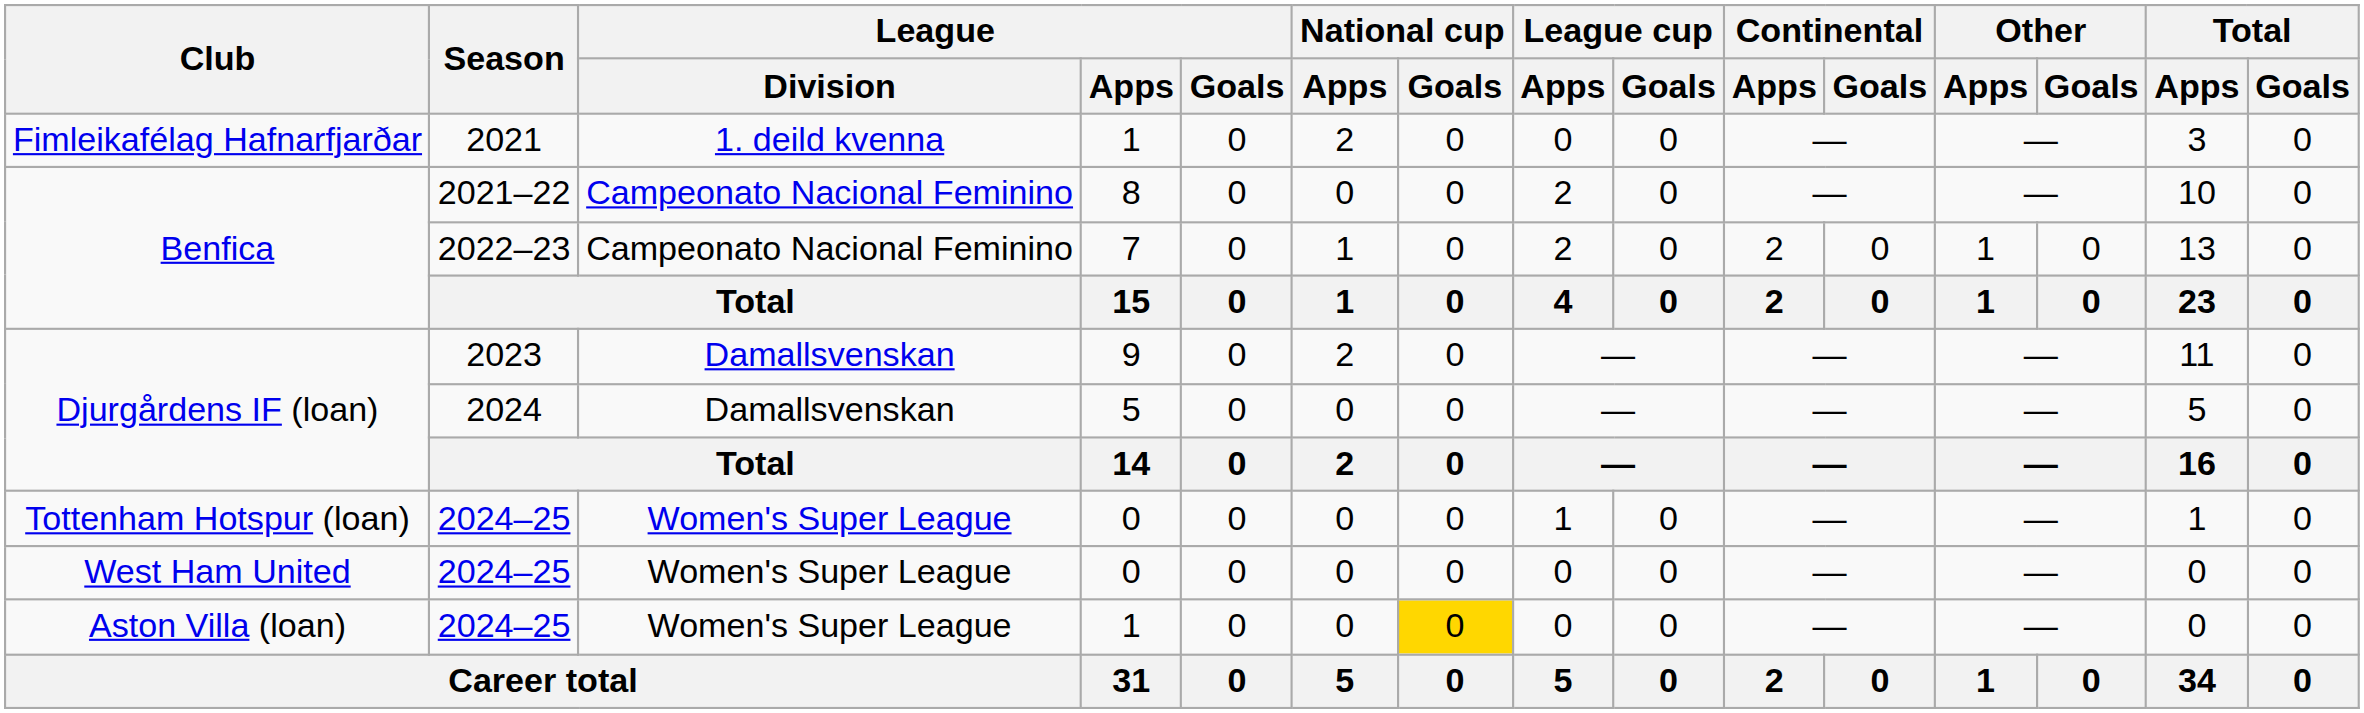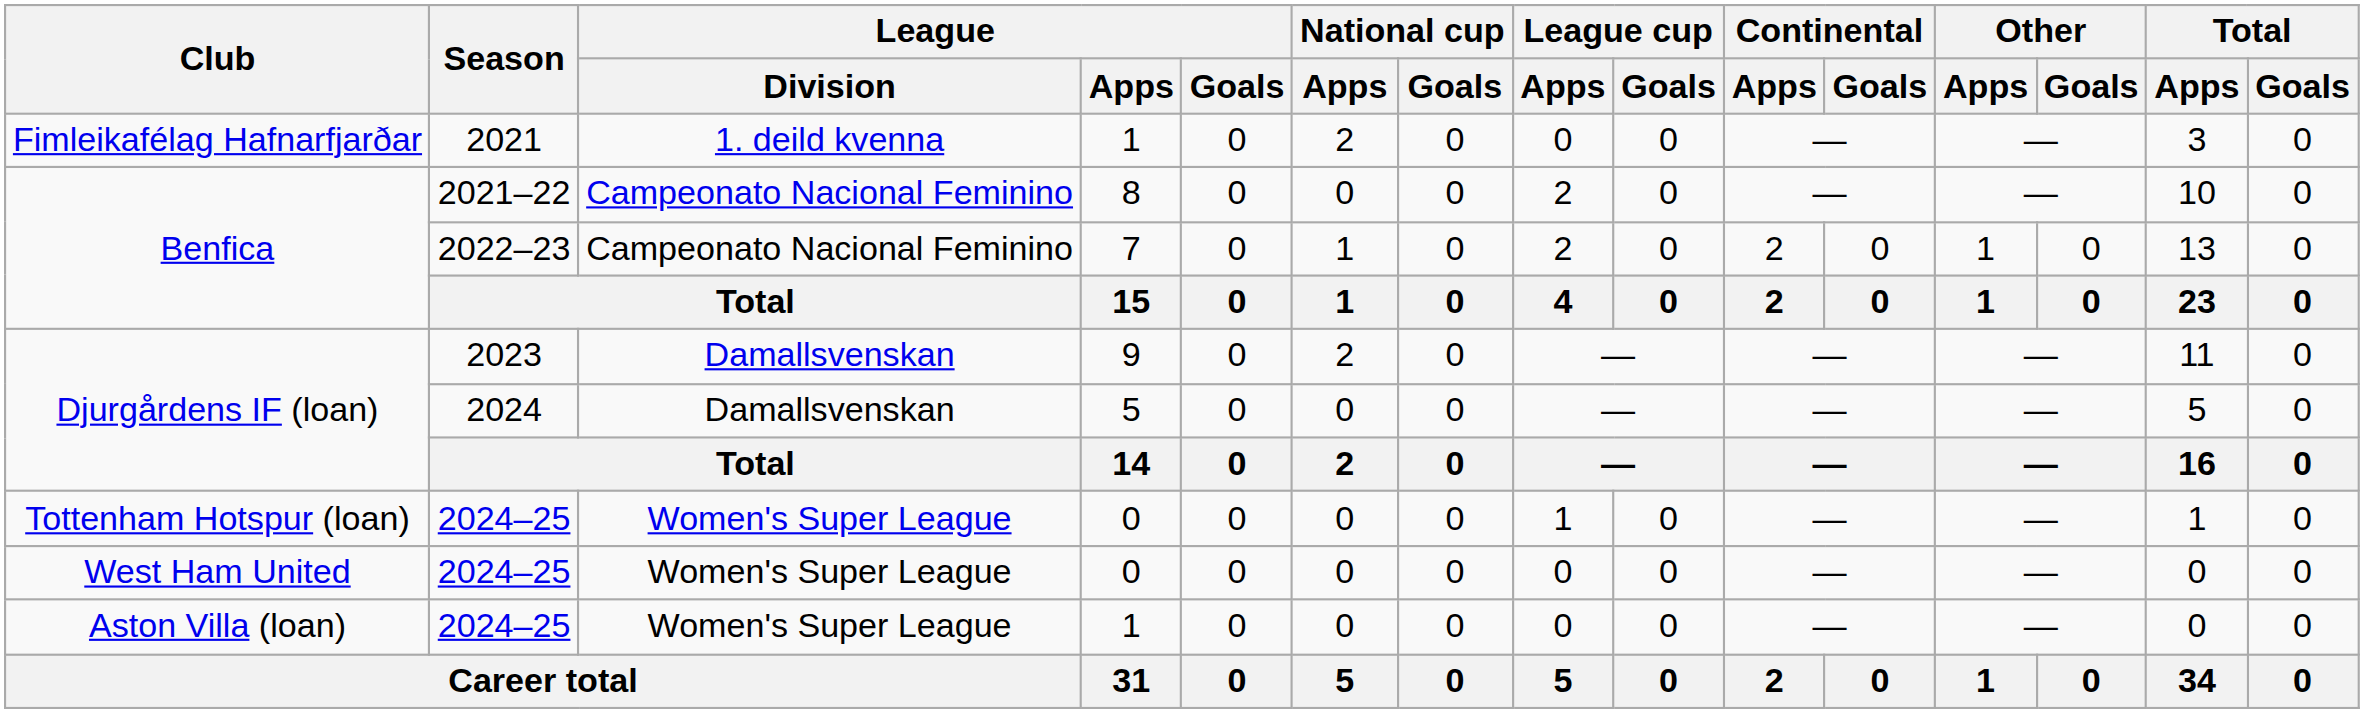(1455, 626) gold background -> (1455, 626) no background
